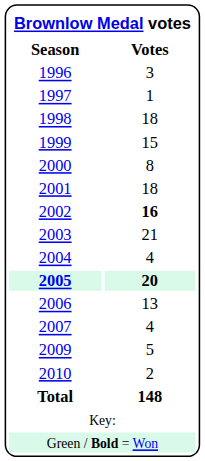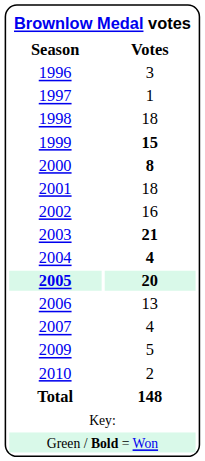(150, 142) normal -> (150, 142) bold
(150, 165) normal -> (150, 165) bold
(150, 211) bold -> (150, 211) normal
(150, 235) normal -> (150, 235) bold
(150, 258) normal -> (150, 258) bold
